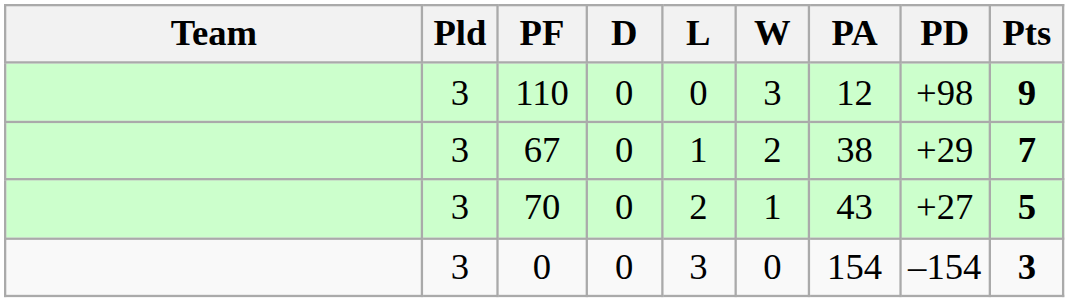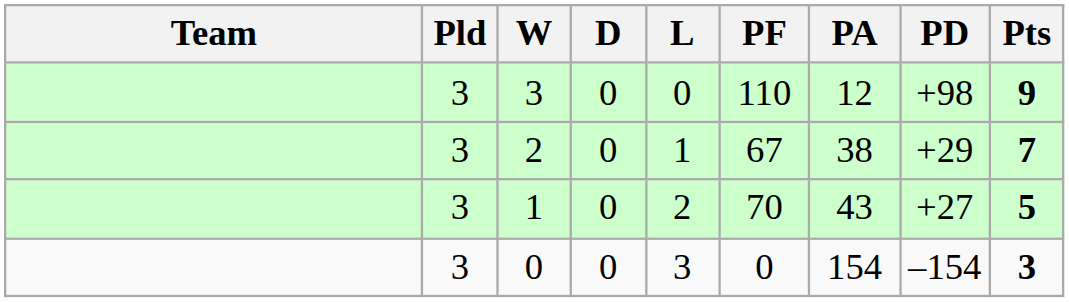columns swapped: (772, 33) <-> (542, 33)
